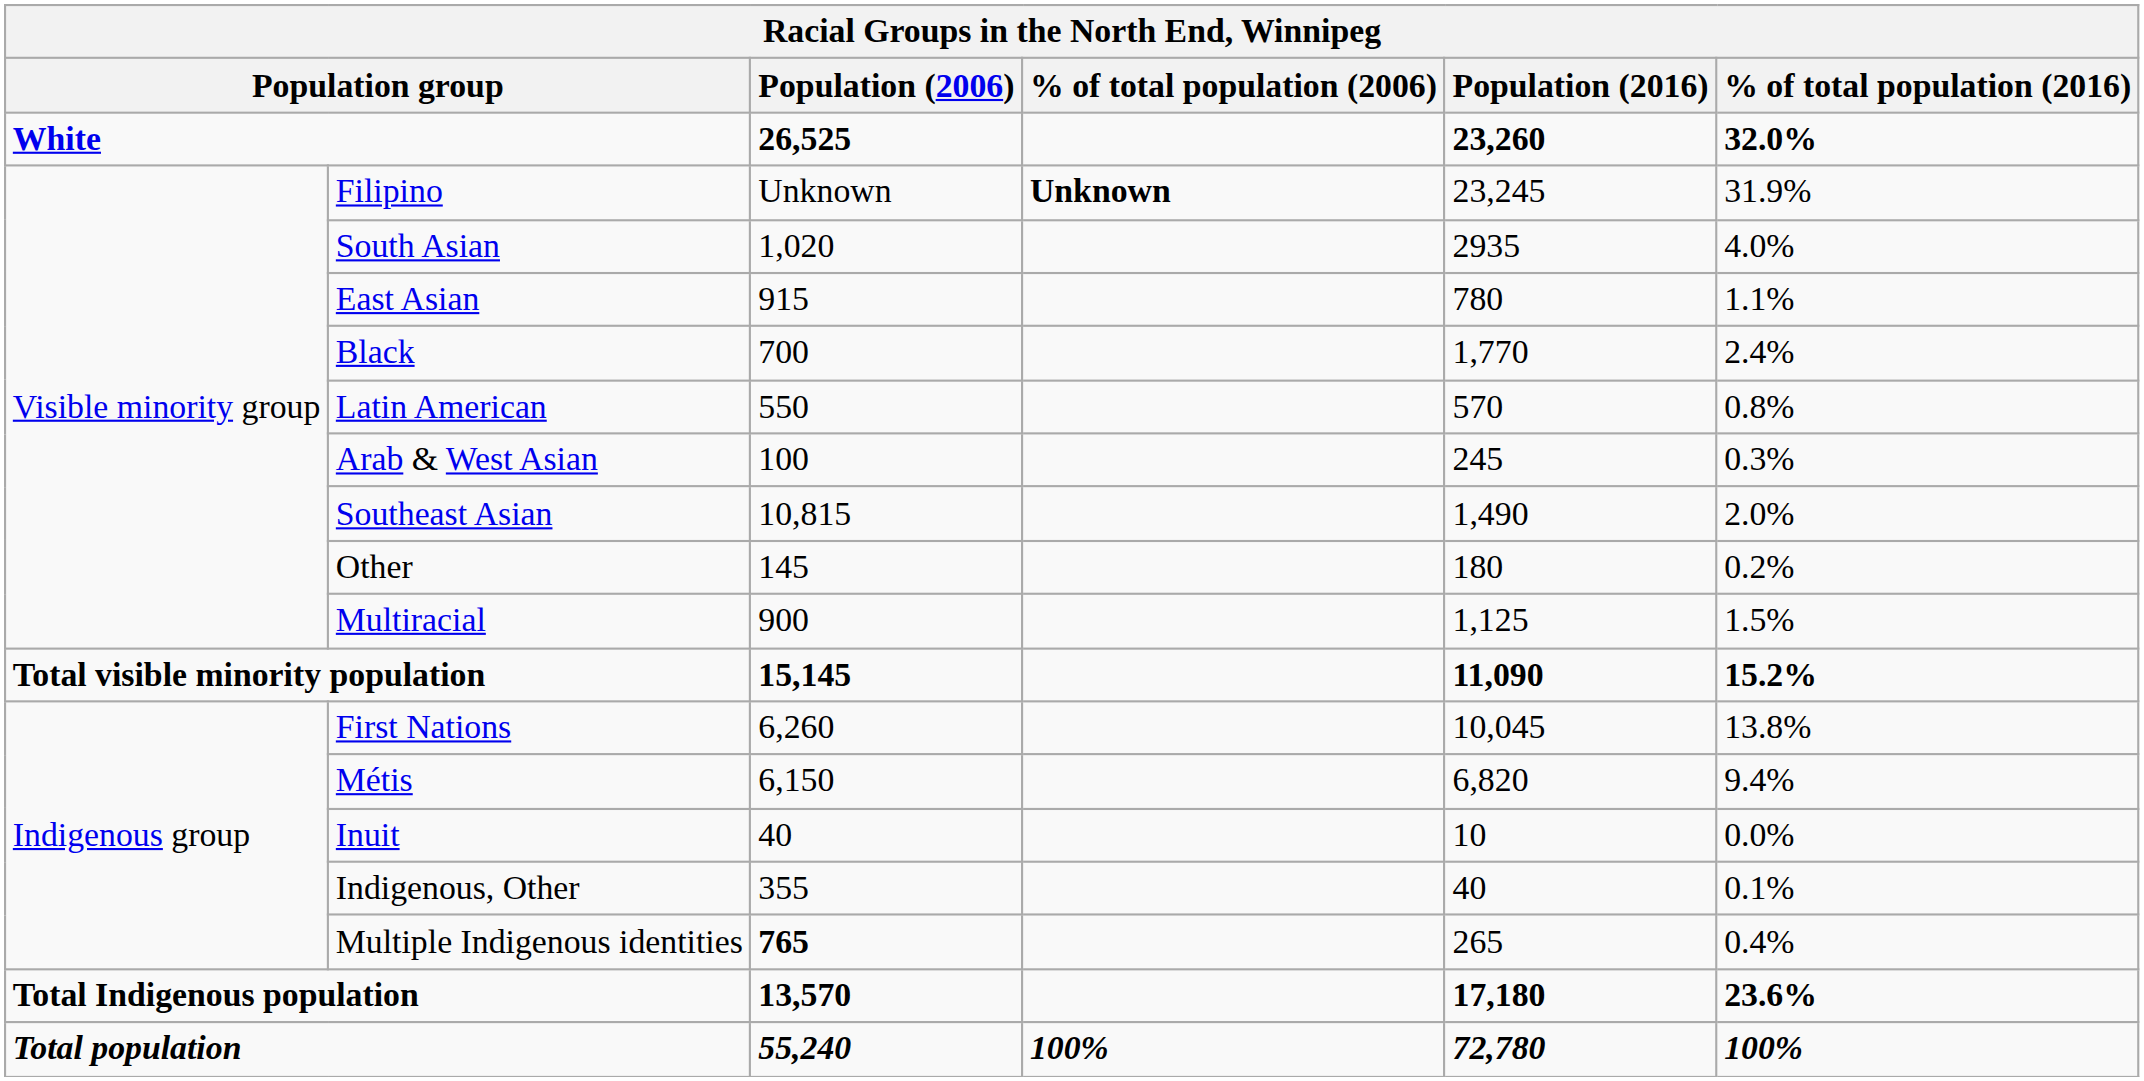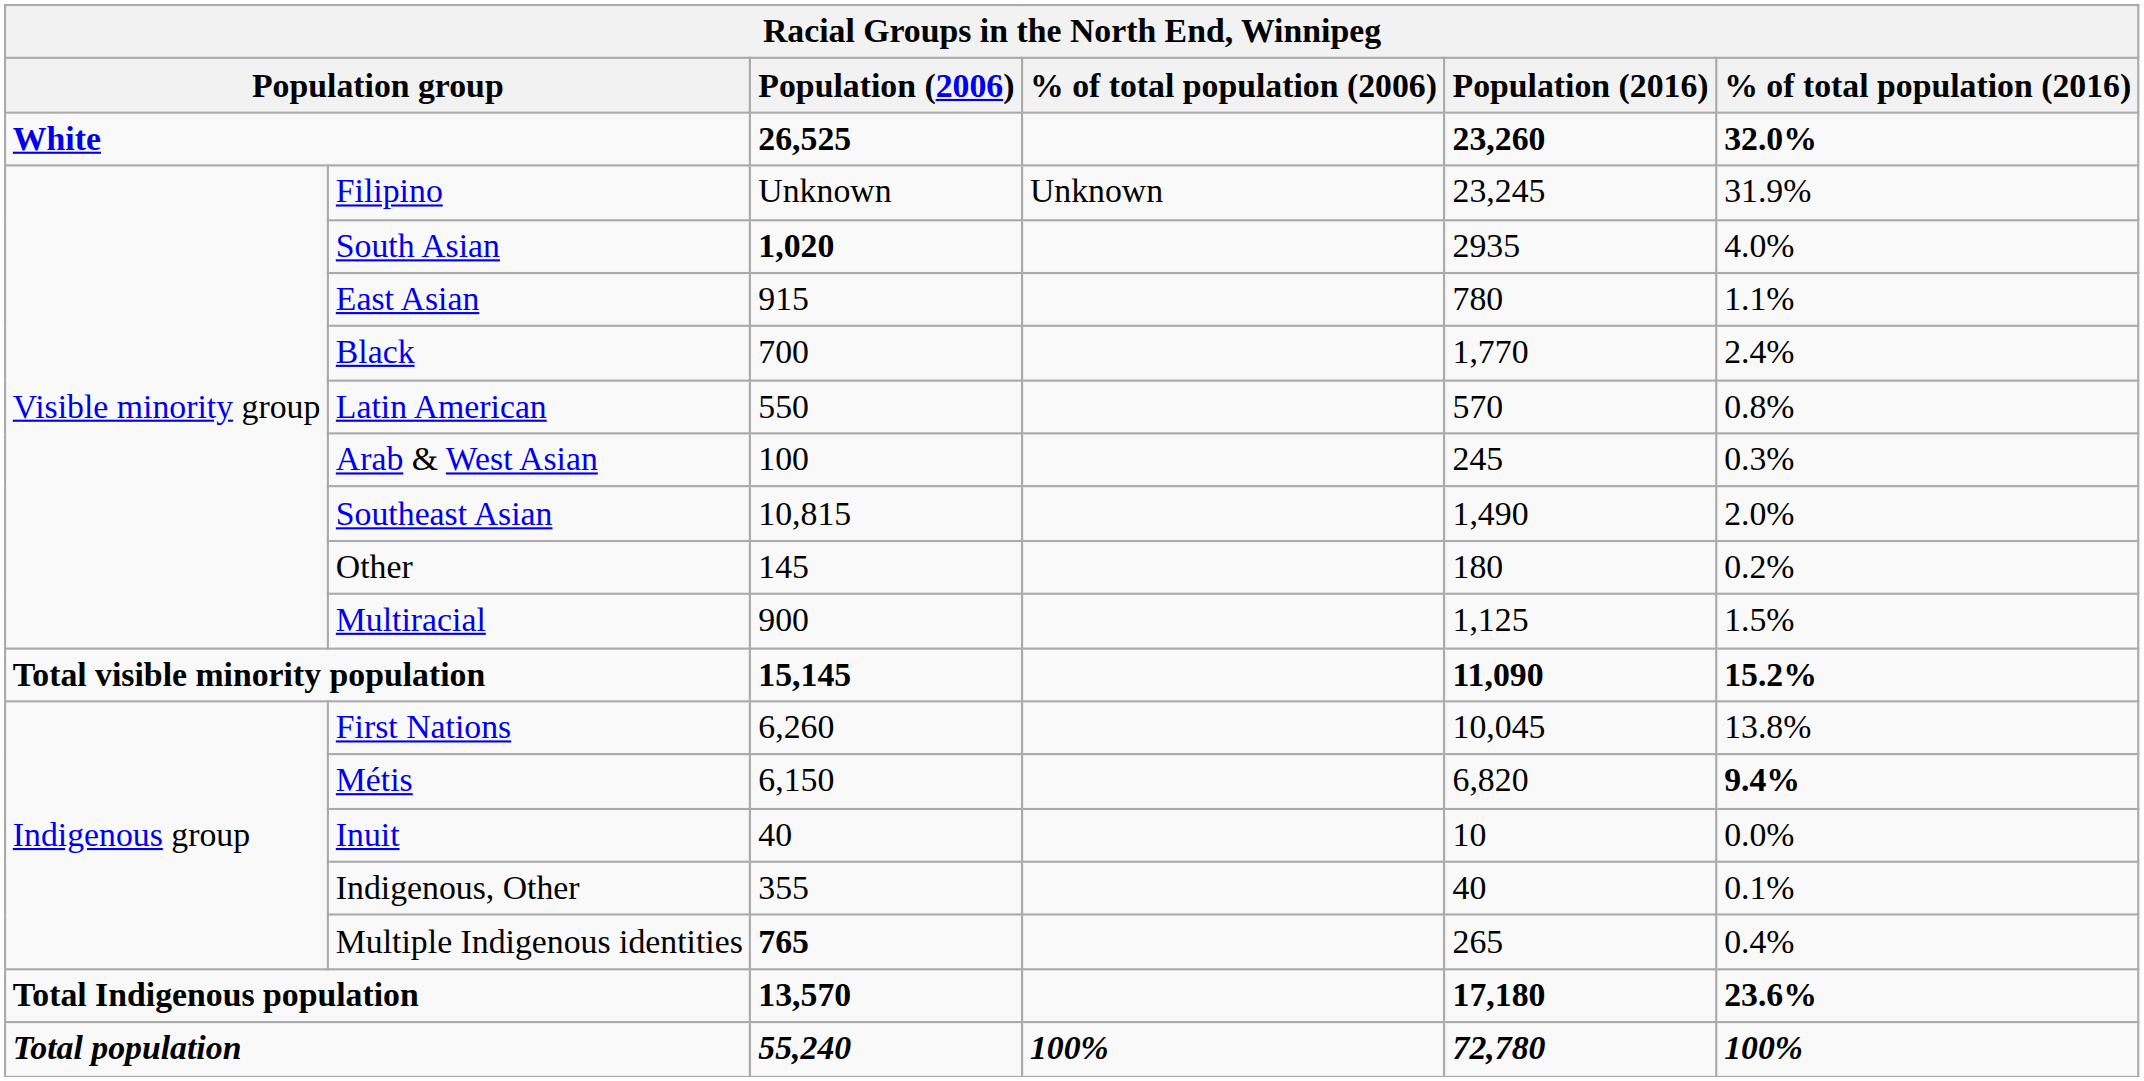(1100, 191) bold -> (1097, 191) normal
(796, 245) normal -> (796, 245) bold
(1759, 780) normal -> (1762, 780) bold
